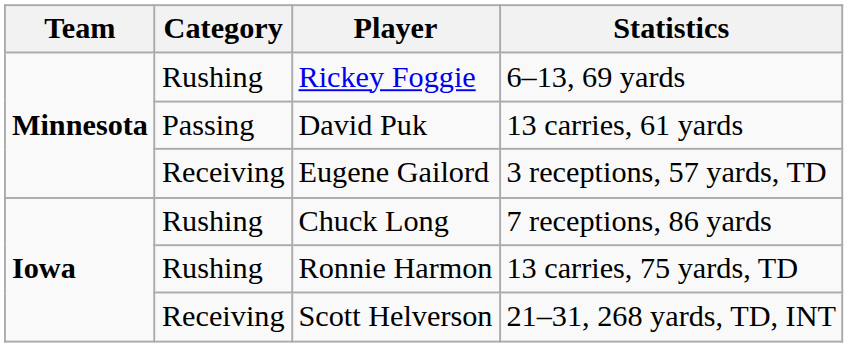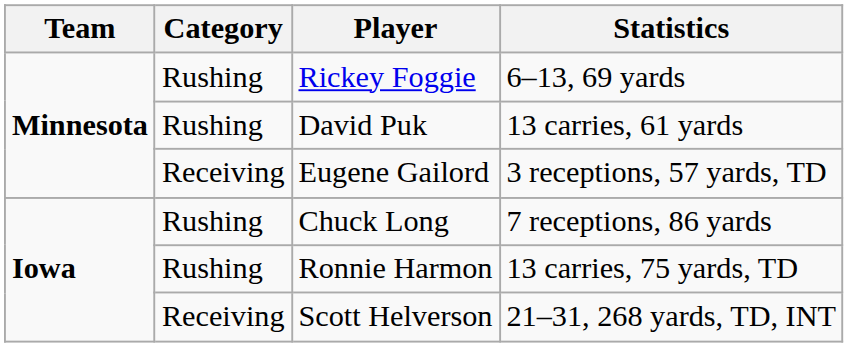(208, 124) Passing -> (212, 124) Rushing
